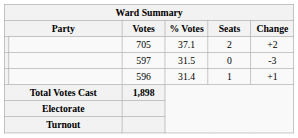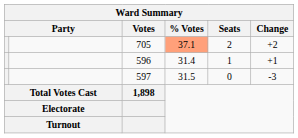(187, 44) no background -> (187, 44) lightsalmon background
rows swapped: (144, 60) <-> (144, 76)
